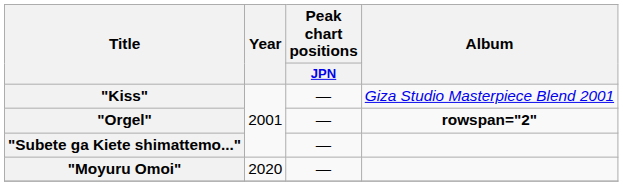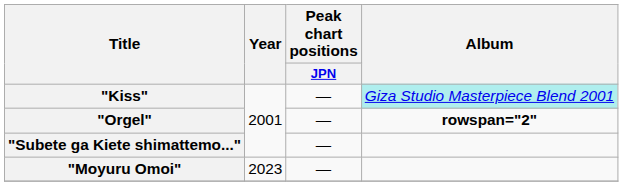(489, 96) no background -> (489, 96) paleturquoise background
(265, 169) 2020 -> (265, 169) 2023
